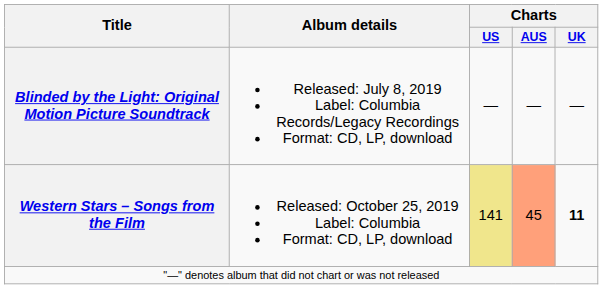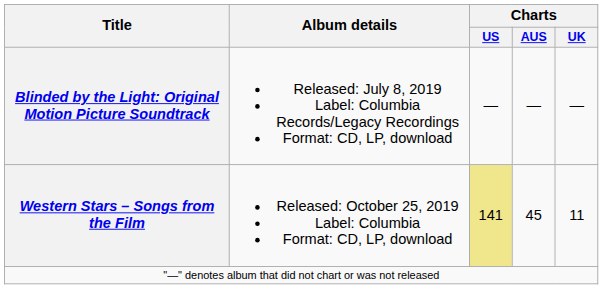(534, 215) lightsalmon background -> (534, 215) no background
(577, 215) bold -> (577, 215) normal
